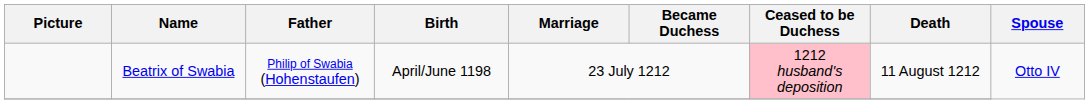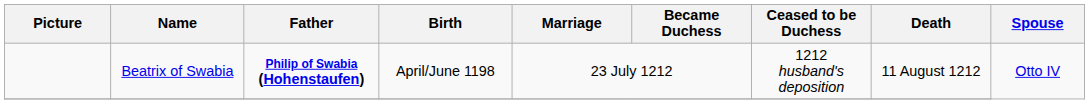(310, 72) normal -> (311, 71) bold
(810, 71) pink background -> (811, 71) no background
